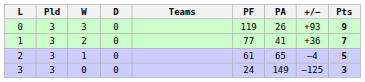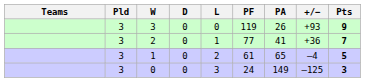columns swapped: (182, 12) <-> (20, 12)
